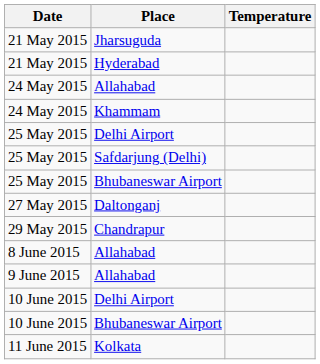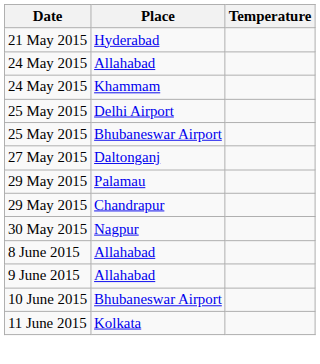- row: (48, 39)
- row: (48, 157)
+ row: (48, 181)
+ row: (48, 228)
- row: (48, 299)
